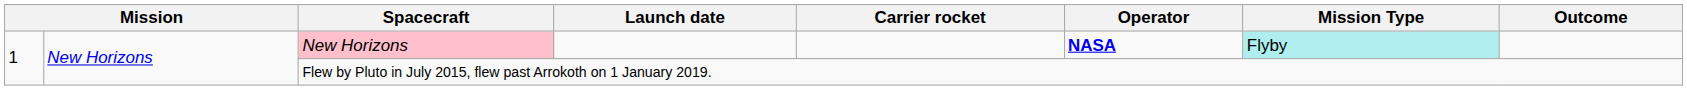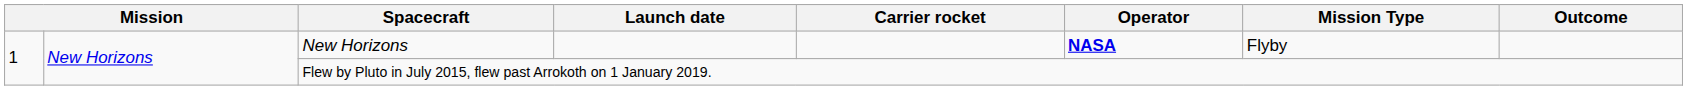(355, 44) pink background -> (355, 44) no background
(1267, 44) paleturquoise background -> (1267, 44) no background
